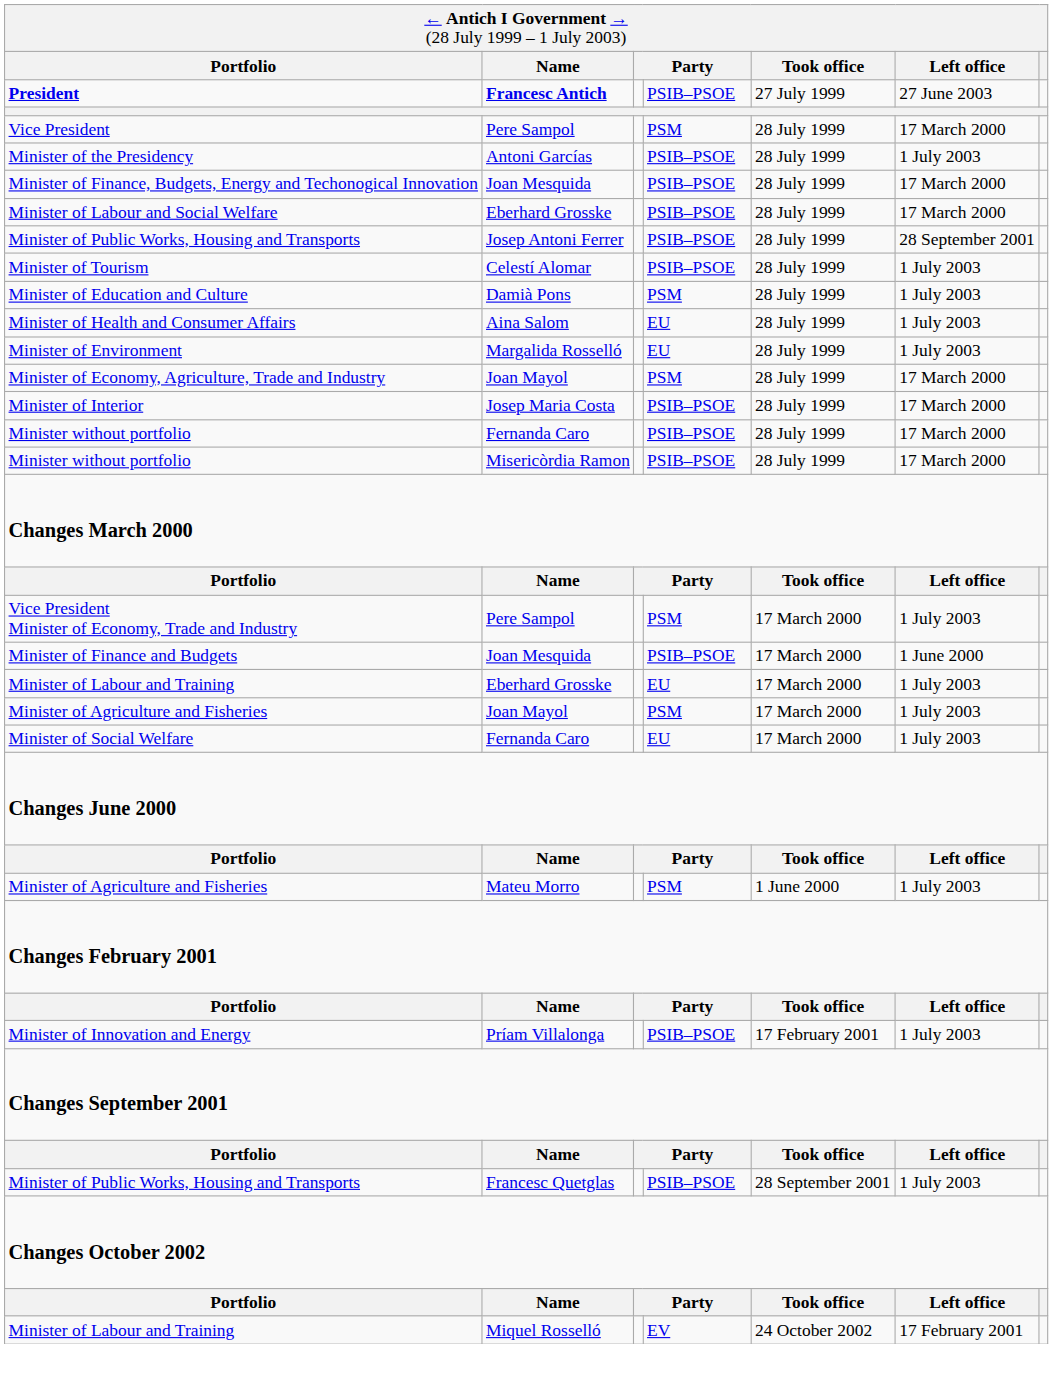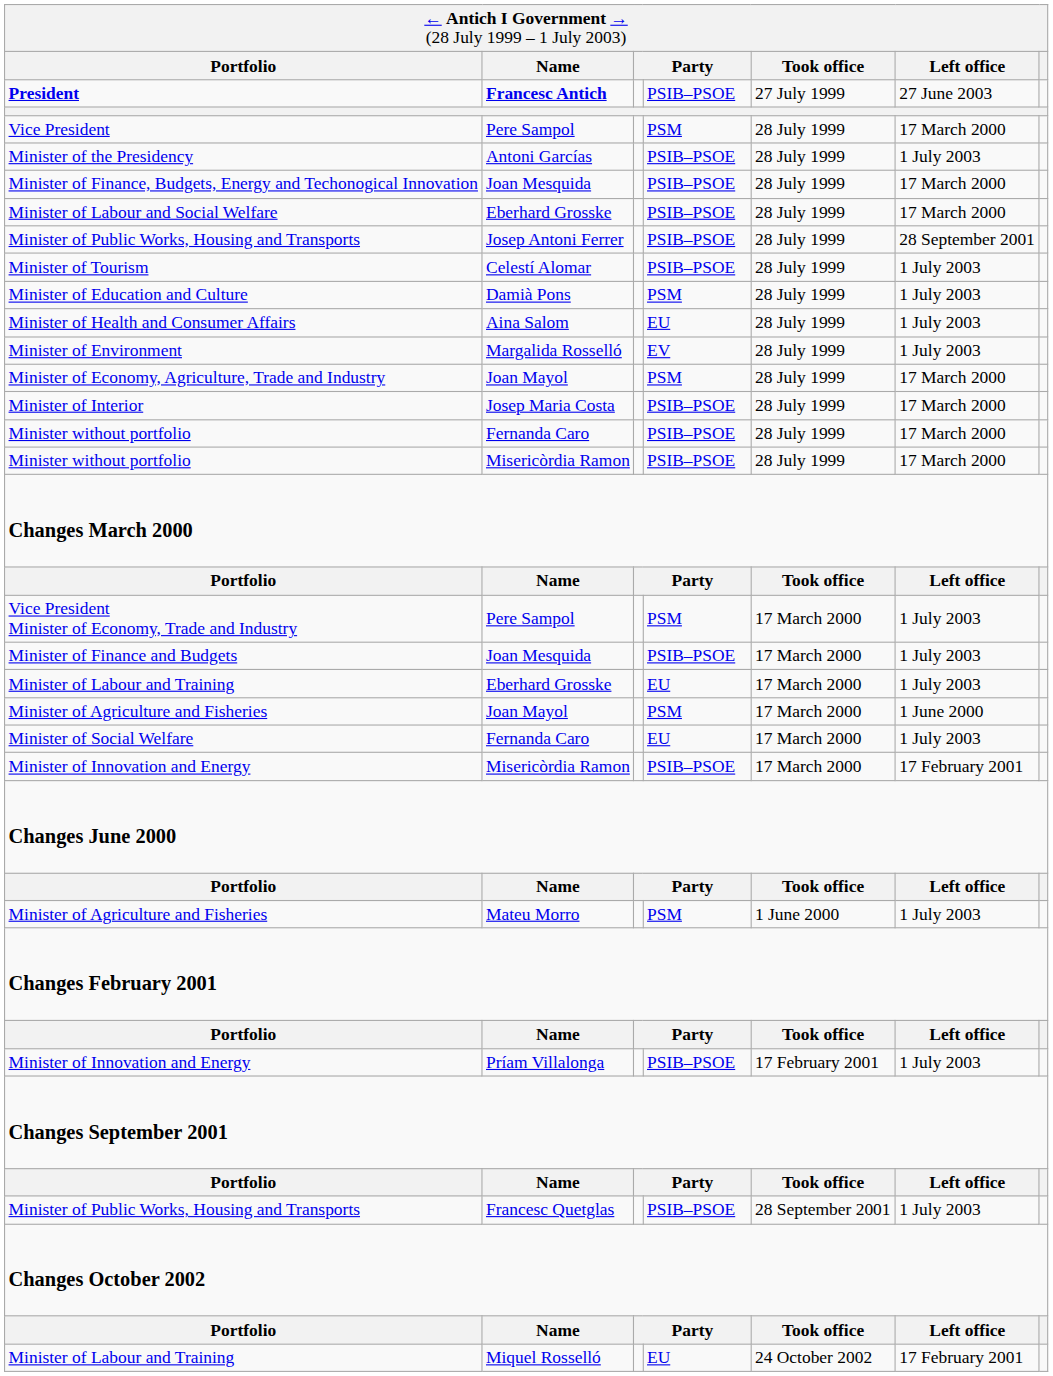(659, 350) EU -> (659, 350) EV
(941, 655) 1 June 2000 -> (940, 655) 1 July 2003
(940, 711) 1 July 2003 -> (941, 711) 1 June 2000
+ row: (129, 766)
(659, 1329) EV -> (659, 1357) EU
